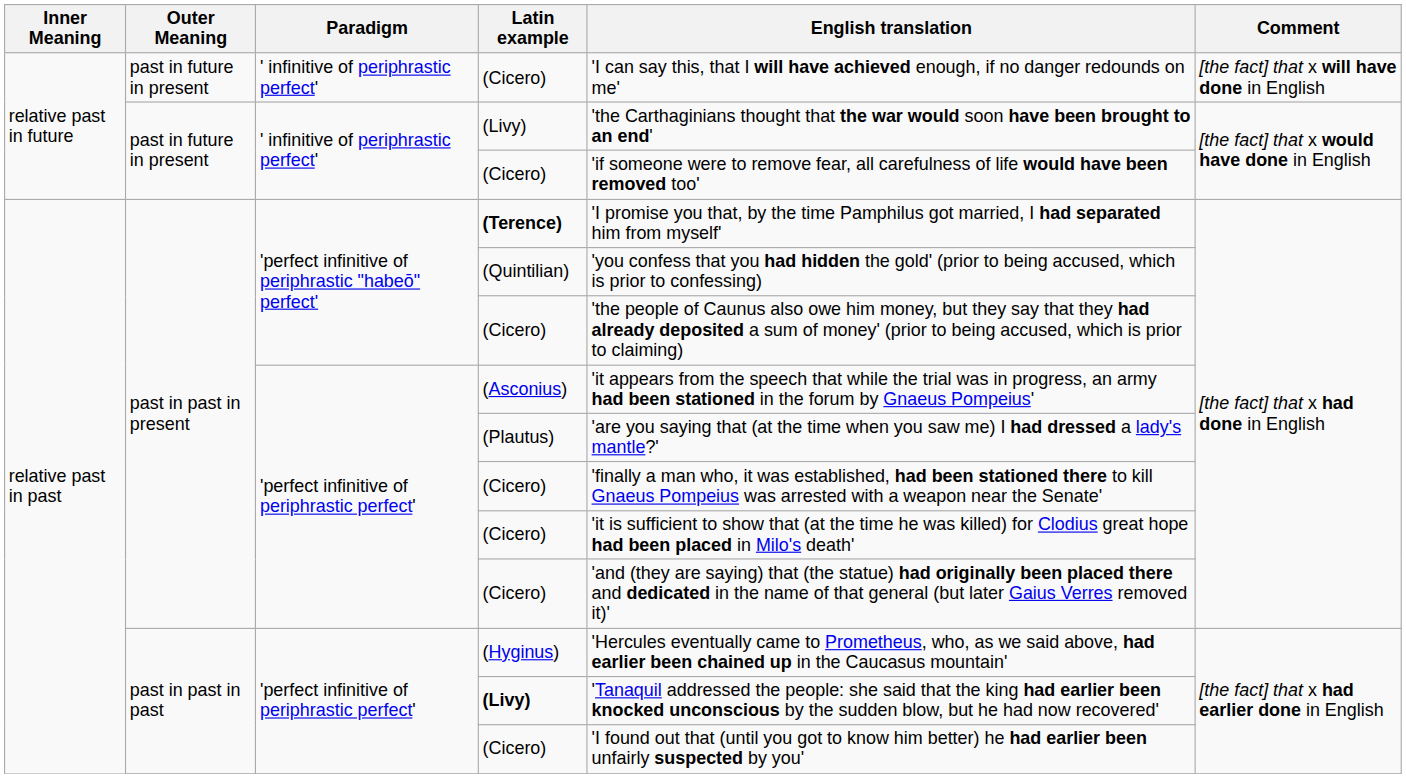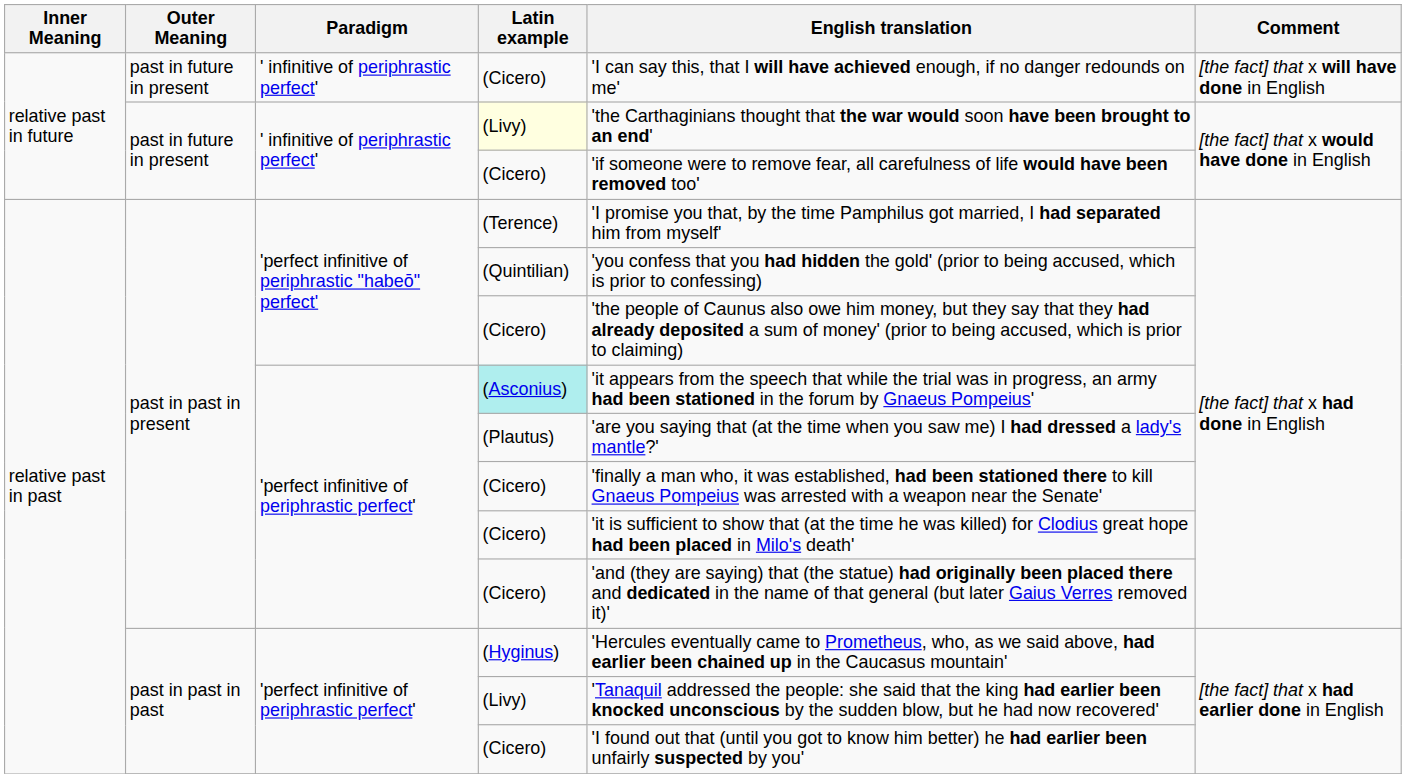(504, 125) no background -> (504, 125) lightyellow background
(522, 223) bold -> (520, 223) normal
(525, 389) no background -> (525, 389) paleturquoise background
(506, 700) bold -> (504, 700) normal
